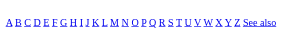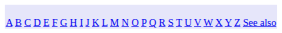(141, 22) no background -> (141, 22) lavender background
